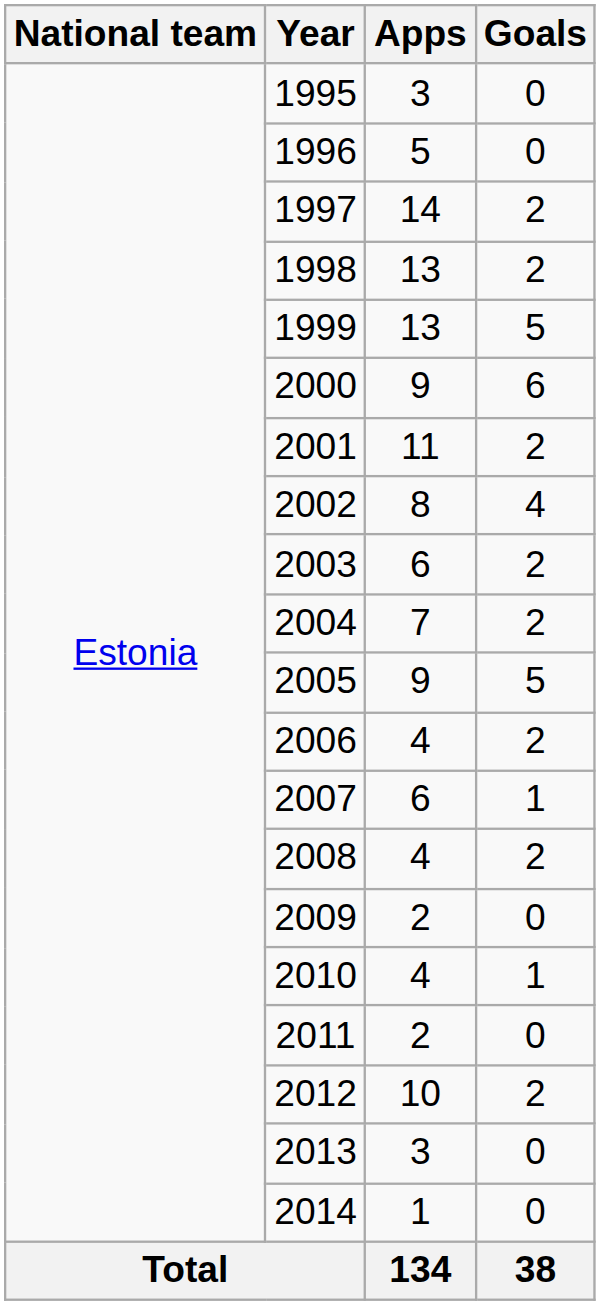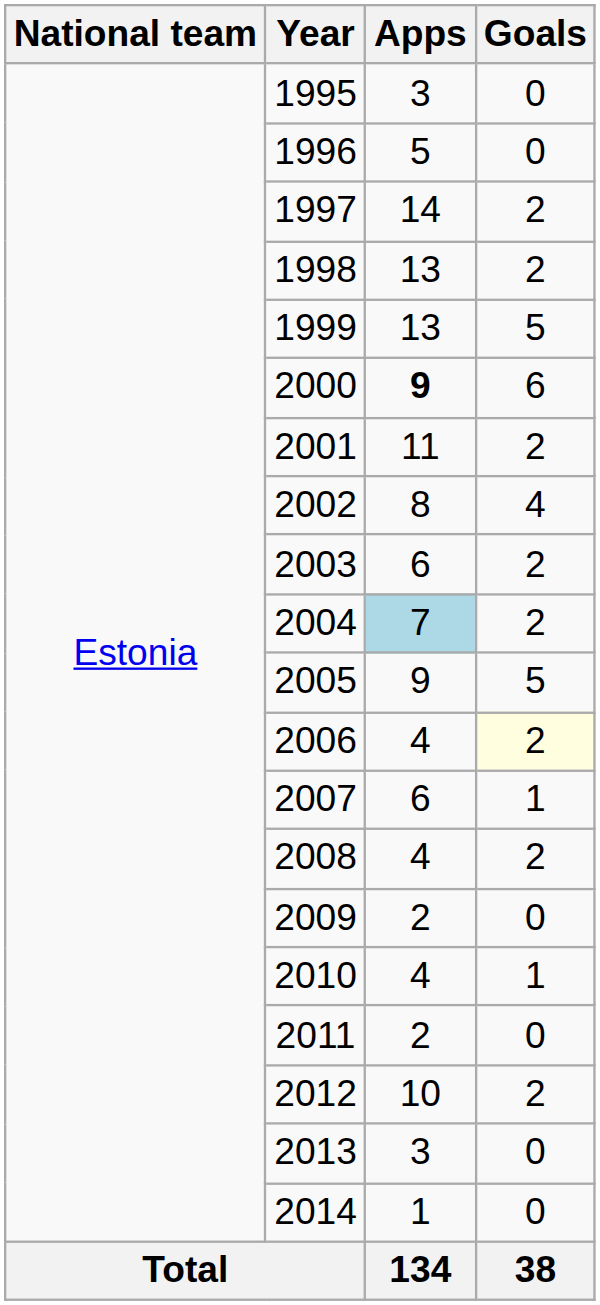(420, 387) normal -> (420, 387) bold
(420, 622) no background -> (420, 622) lightblue background
(535, 740) no background -> (535, 740) lightyellow background
